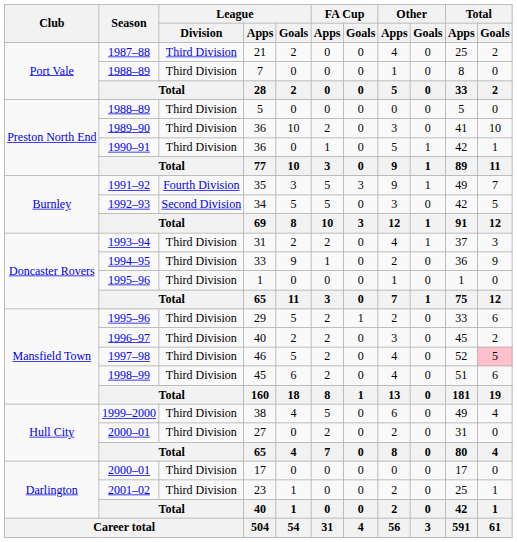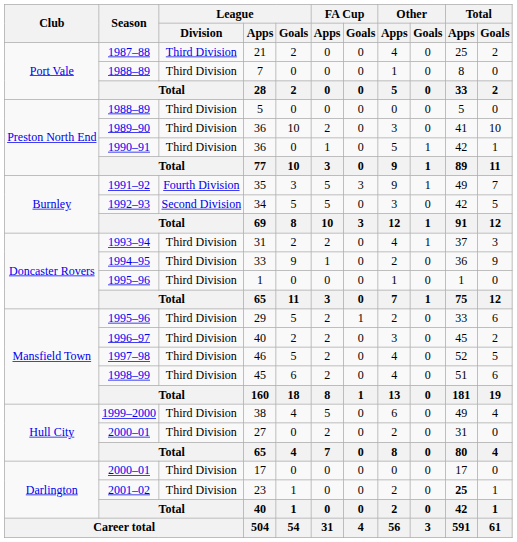(495, 356) pink background -> (495, 356) no background
(461, 489) normal -> (461, 489) bold
